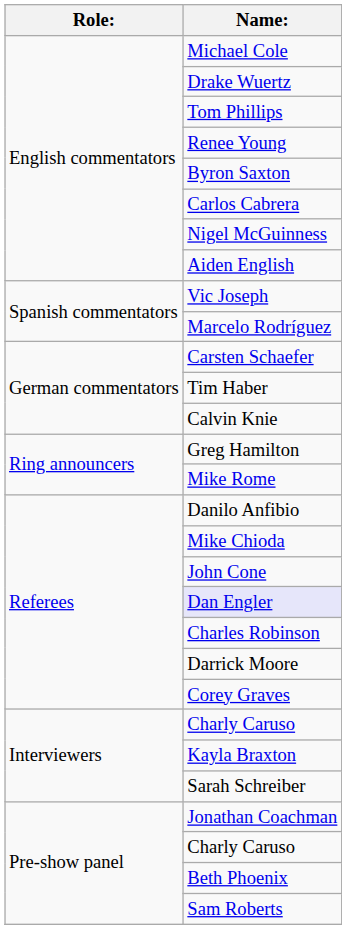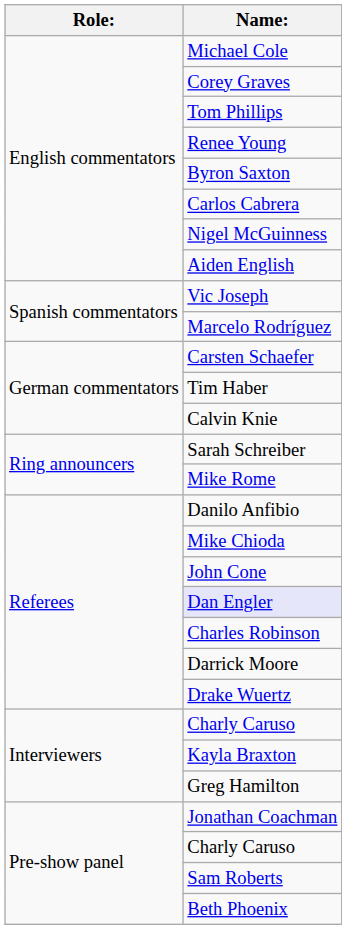(239, 81) Drake Wuertz -> (239, 81) Corey Graves
(243, 449) Greg Hamilton -> (246, 449) Sarah Schreiber
(239, 694) Corey Graves -> (239, 694) Drake Wuertz
(246, 786) Sarah Schreiber -> (243, 786) Greg Hamilton
(238, 877) Beth Phoenix -> (235, 877) Sam Roberts
(235, 908) Sam Roberts -> (238, 908) Beth Phoenix
